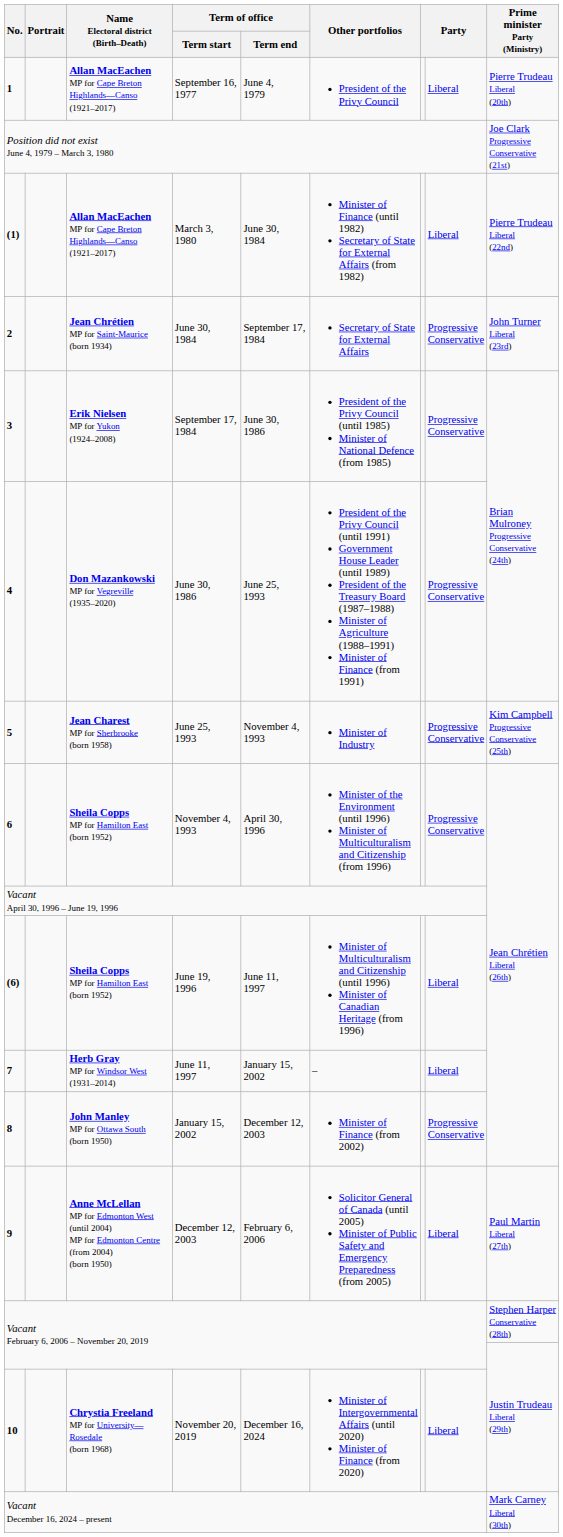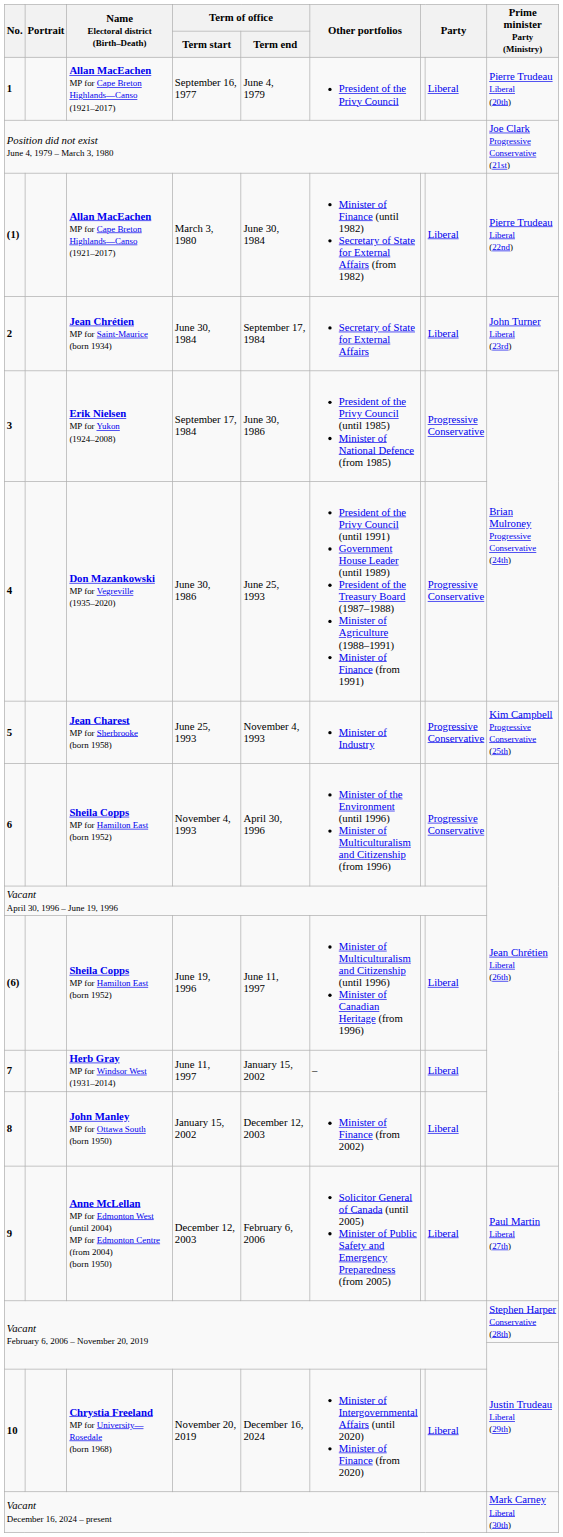(456, 333) Progressive Conservative -> (443, 333) Liberal
(456, 1128) Progressive Conservative -> (443, 1128) Liberal
